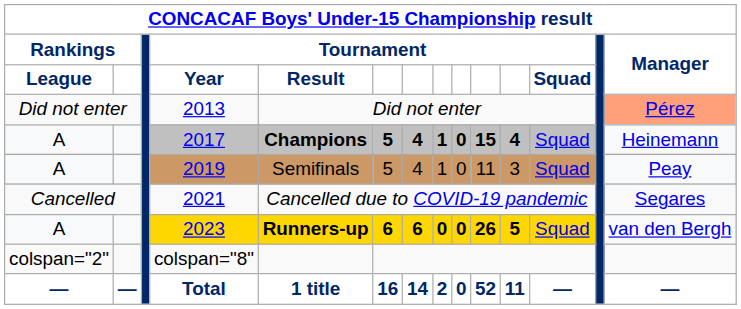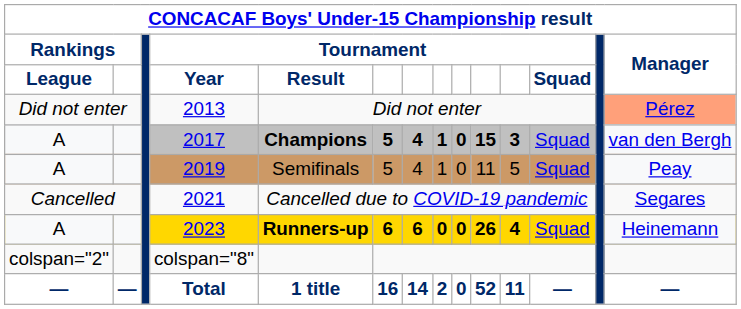(515, 139) 4 -> (515, 139) 3
(670, 139) Heinemann -> (670, 139) van den Bergh
(515, 169) 3 -> (515, 169) 5
(515, 229) 5 -> (515, 229) 4
(670, 229) van den Bergh -> (670, 229) Heinemann
